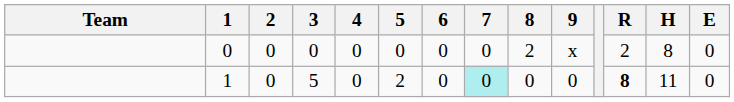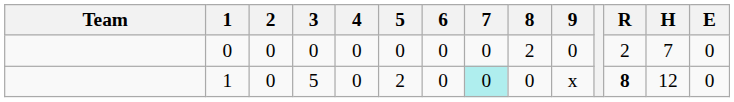(573, 50) x -> (573, 50) 0
(668, 50) 8 -> (668, 50) 7
(573, 81) 0 -> (573, 81) x
(668, 81) 11 -> (668, 81) 12
